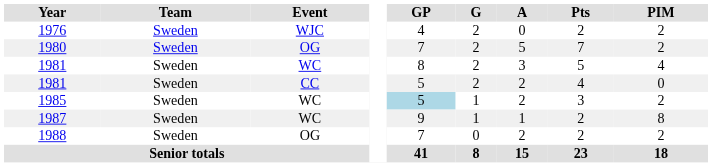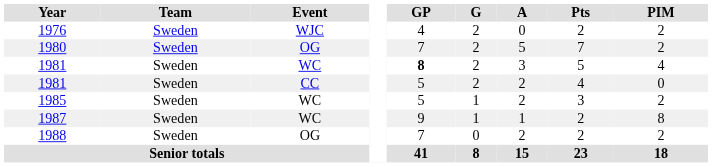(421, 65) normal -> (421, 65) bold
(421, 100) lightblue background -> (421, 100) no background
